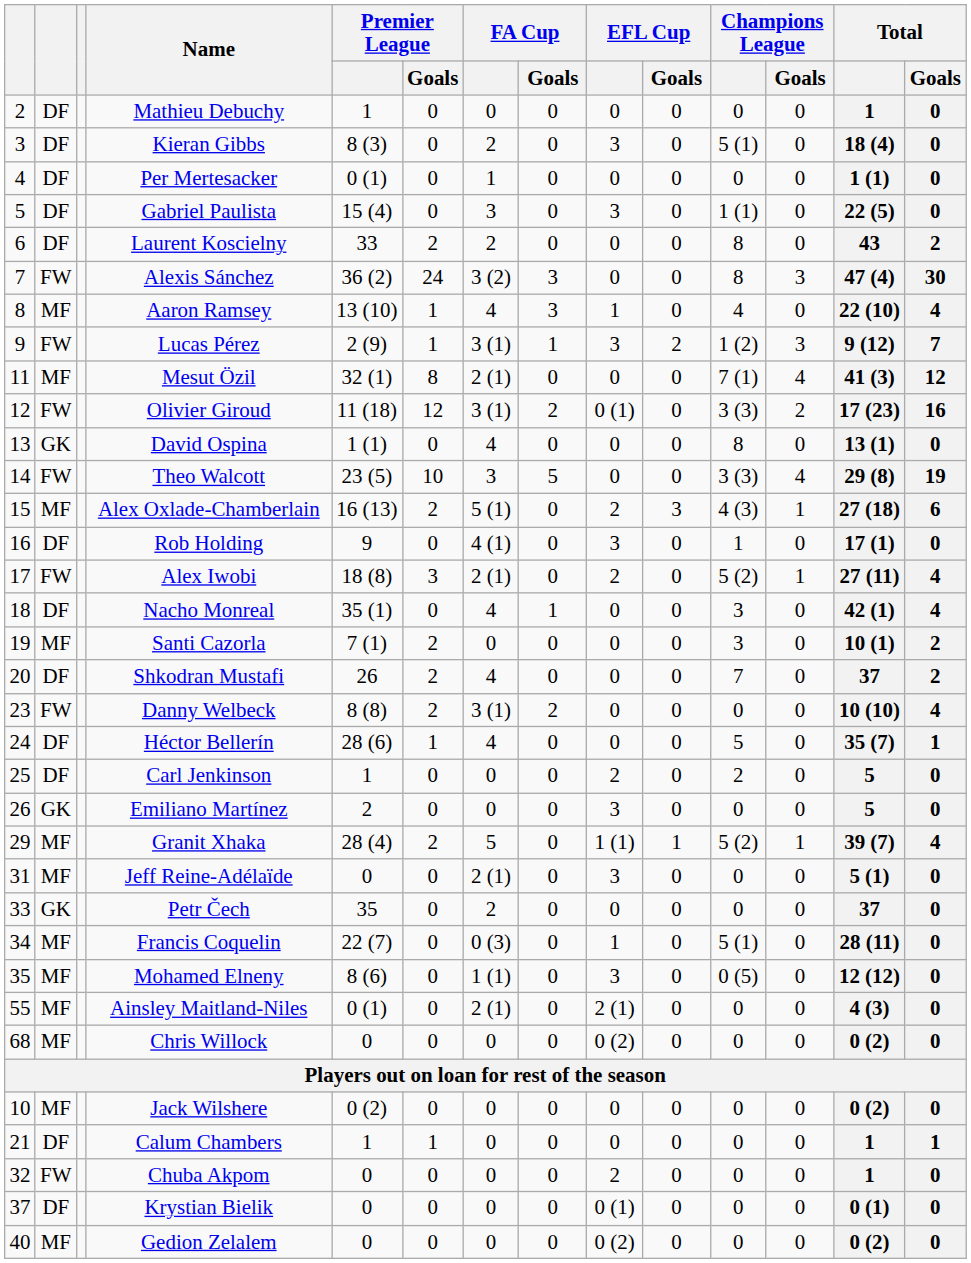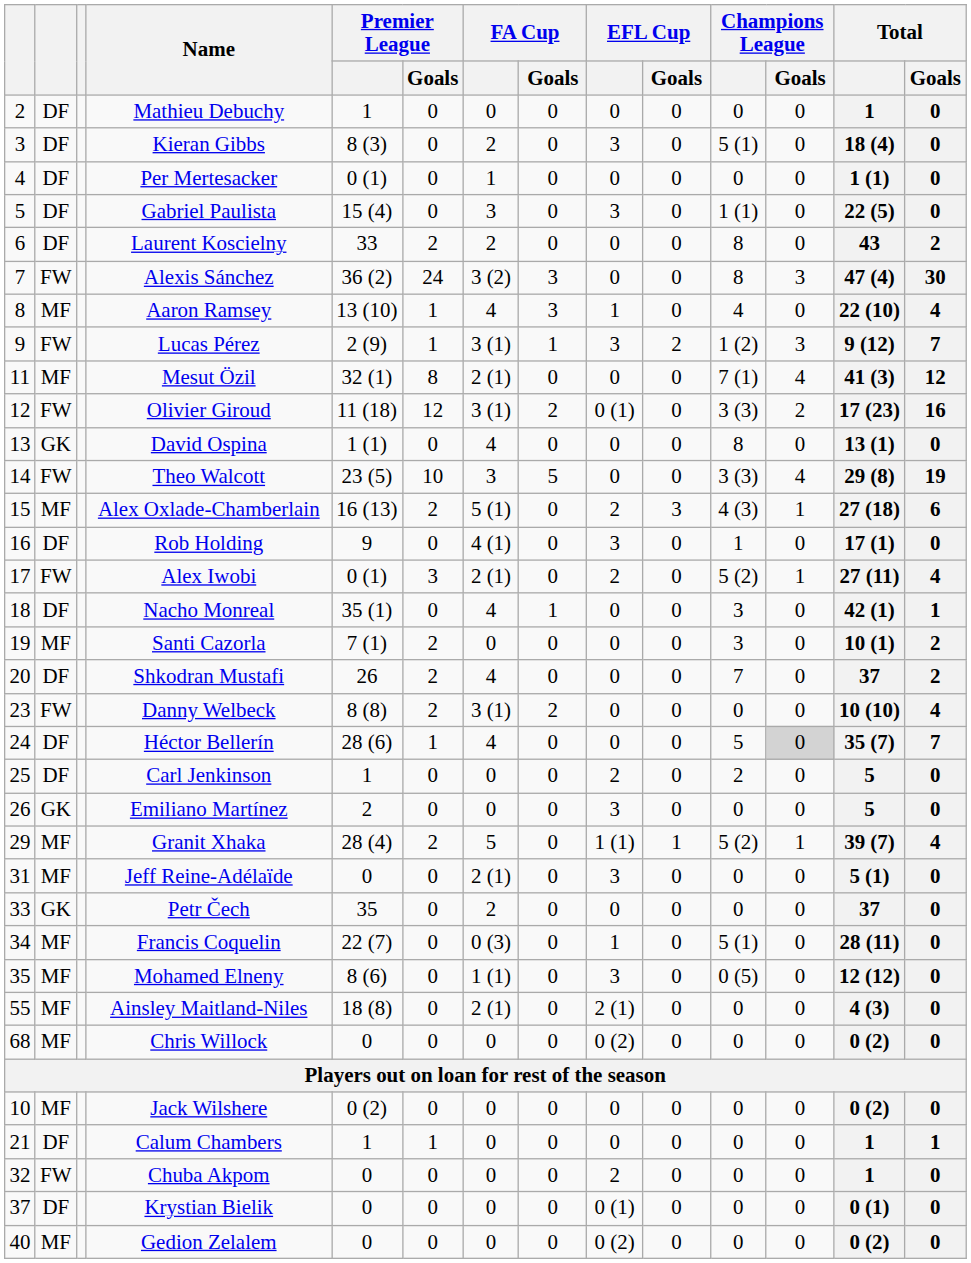(367, 576) 18 (8) -> (367, 576) 0 (1)
(935, 609) 4 -> (935, 609) 1
(800, 742) no background -> (800, 742) lightgrey background
(935, 742) 1 -> (935, 742) 7
(367, 1008) 0 (1) -> (367, 1008) 18 (8)
